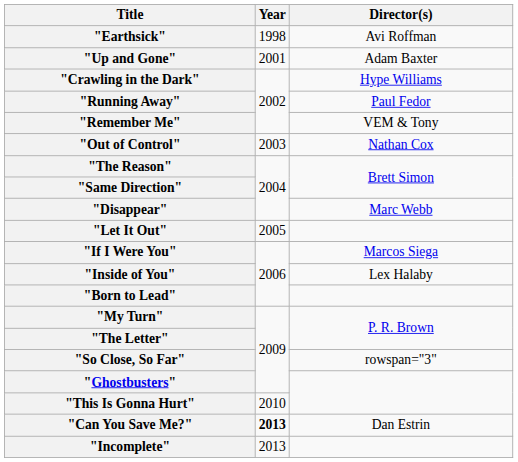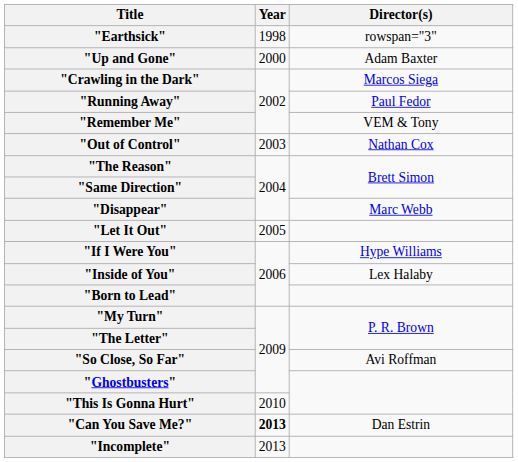(401, 36) Avi Roffman -> (401, 36) rowspan="3"
(272, 58) 2001 -> (272, 58) 2000
(401, 79) Hype Williams -> (401, 79) Marcos Siega
(401, 252) Marcos Siega -> (401, 252) Hype Williams
(401, 360) rowspan="3" -> (401, 360) Avi Roffman
